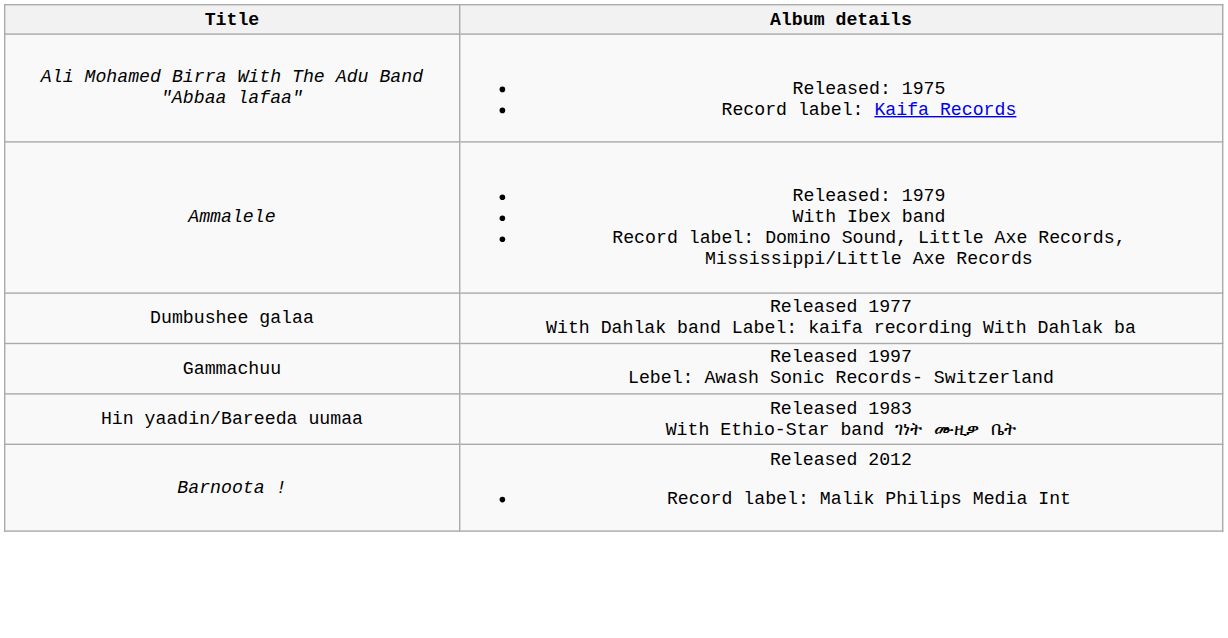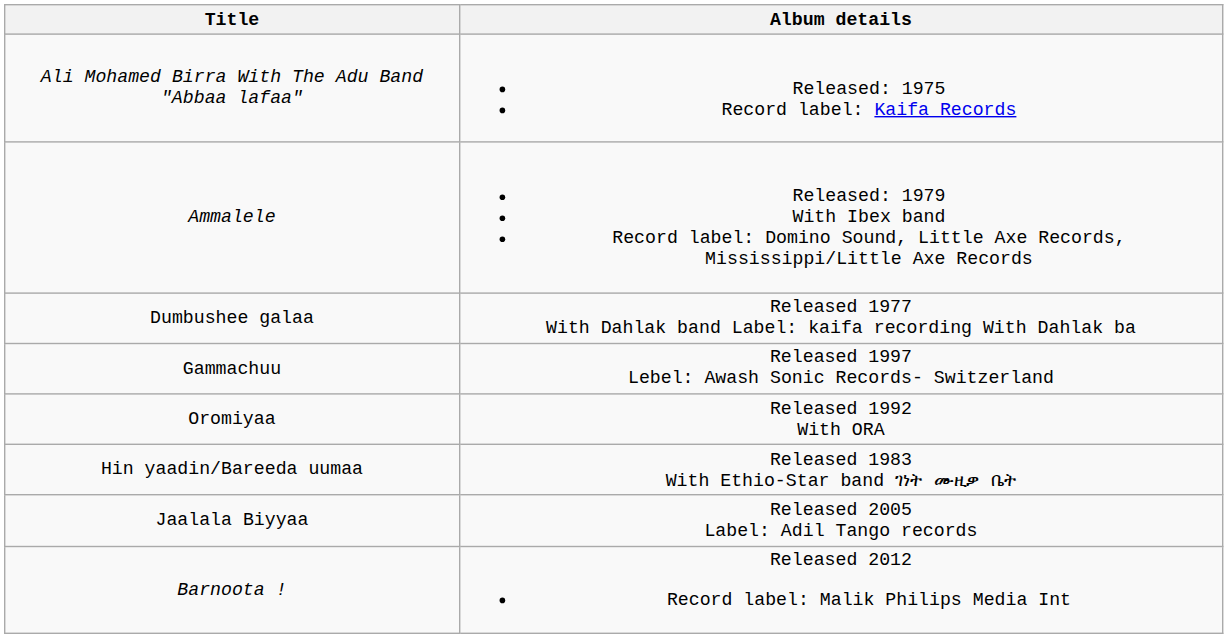+ row: (232, 419)
+ row: (232, 520)
